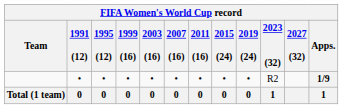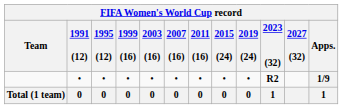(273, 79) normal -> (273, 79) bold
